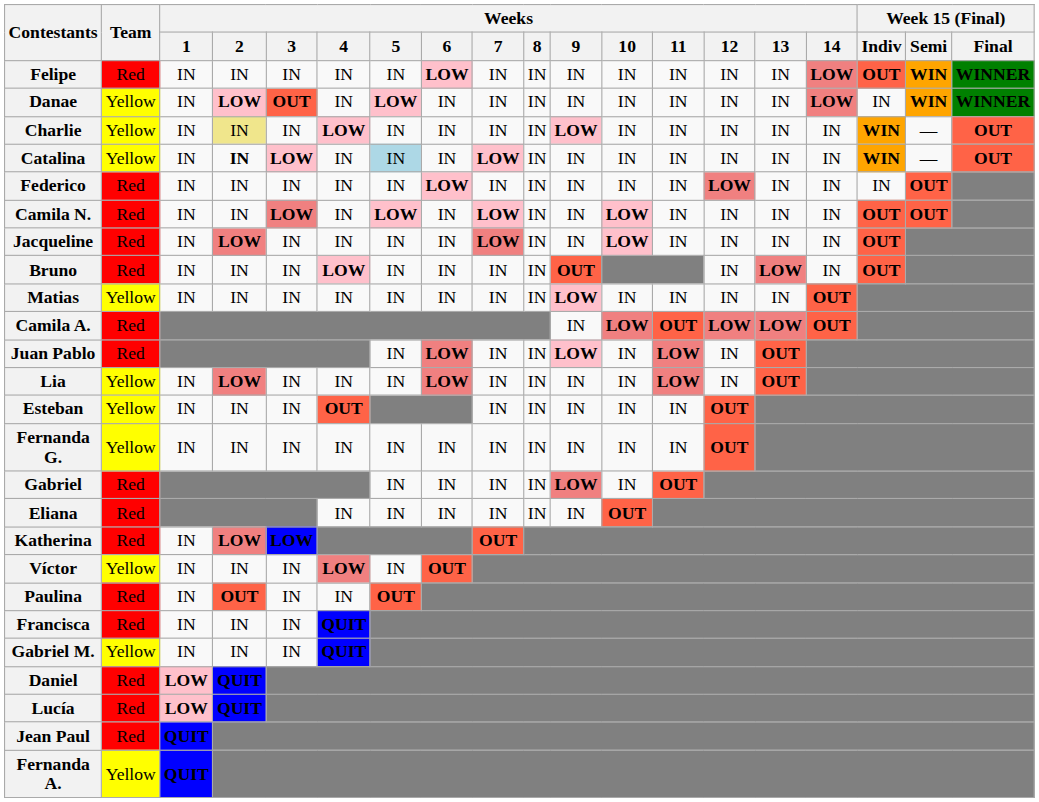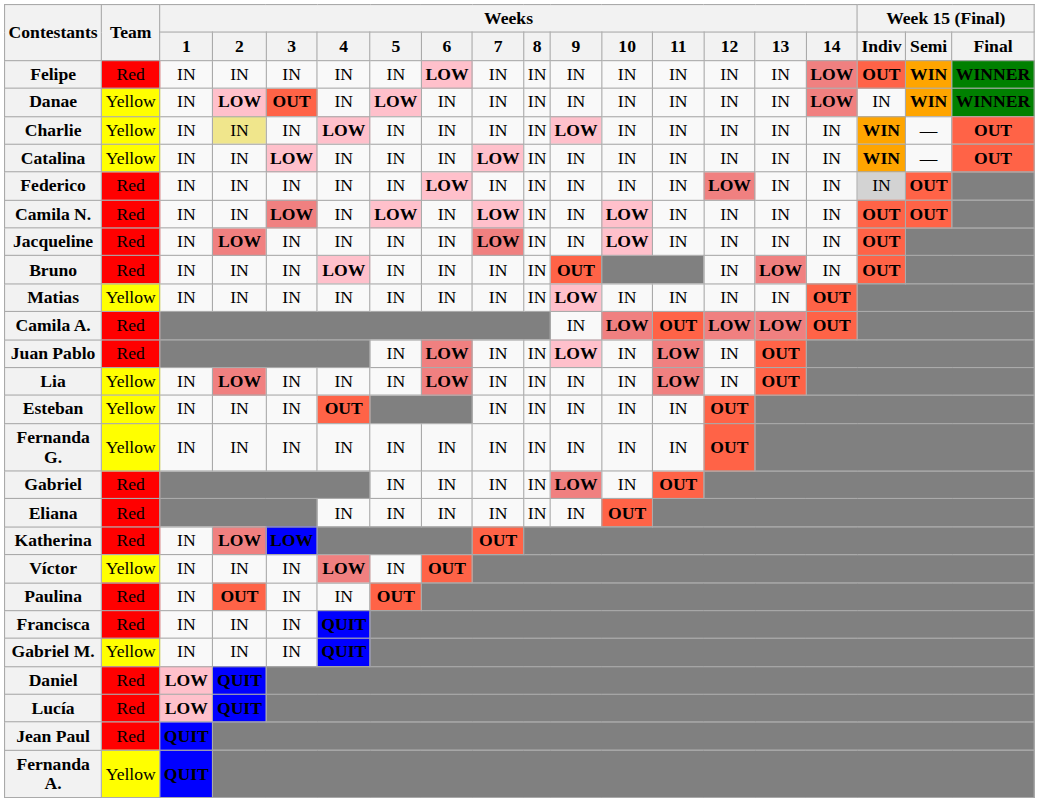(239, 158) bold -> (239, 158) normal
(396, 158) lightblue background -> (396, 158) no background
(881, 185) no background -> (881, 185) lightgrey background
